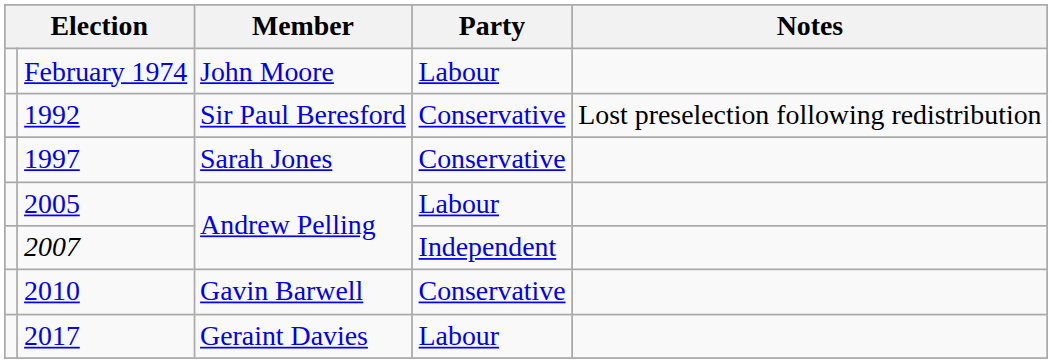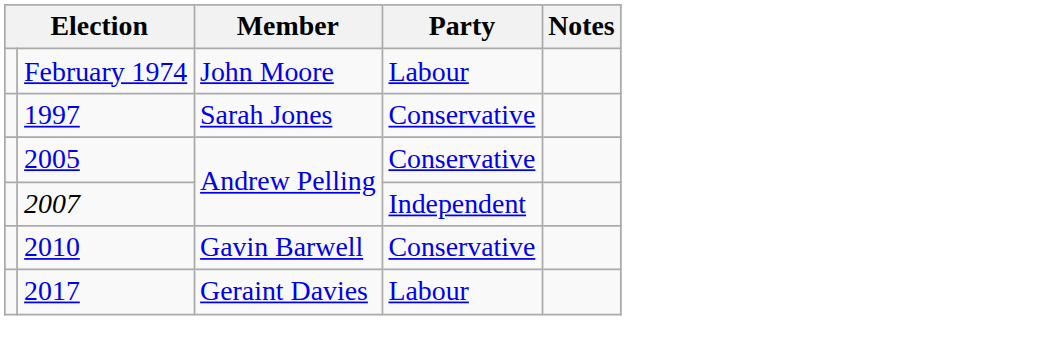- row: (52, 114)
(459, 203) Labour -> (462, 159) Conservative
